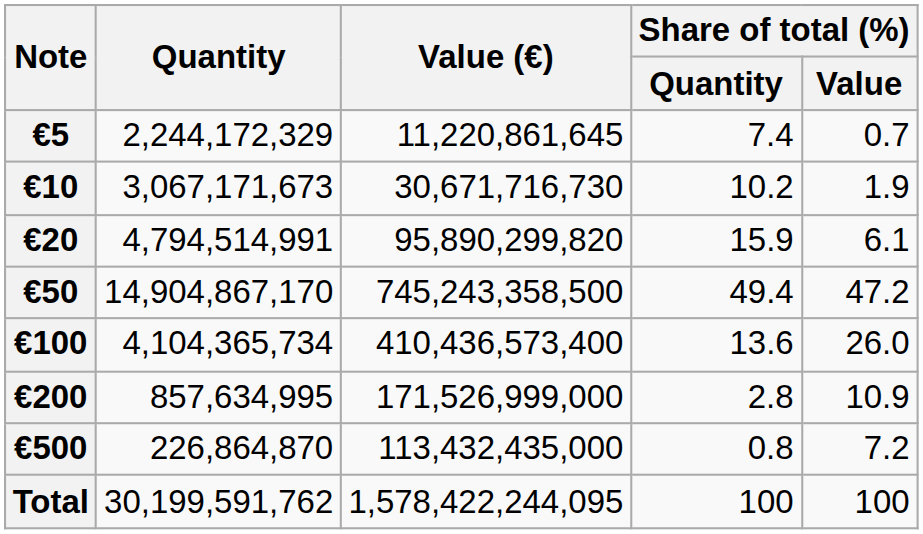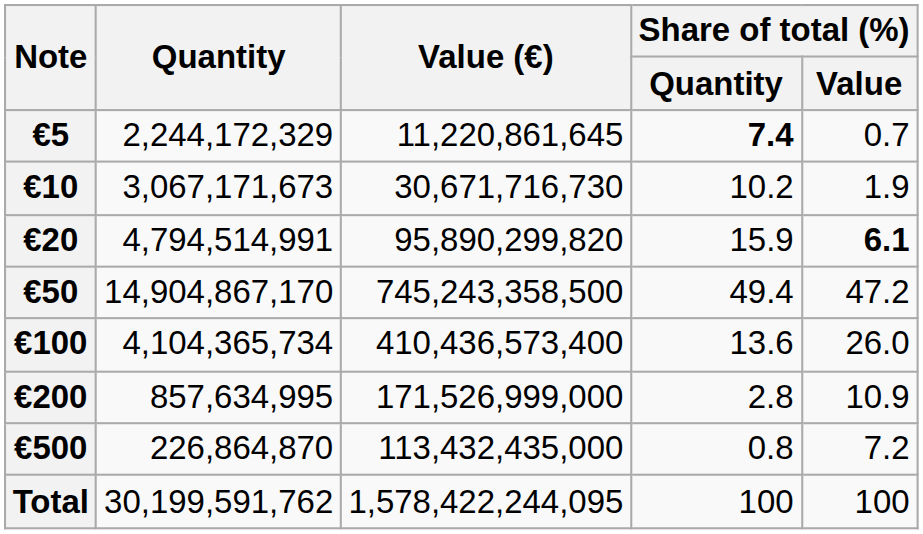(771, 135) normal -> (771, 135) bold
(887, 239) normal -> (887, 239) bold
